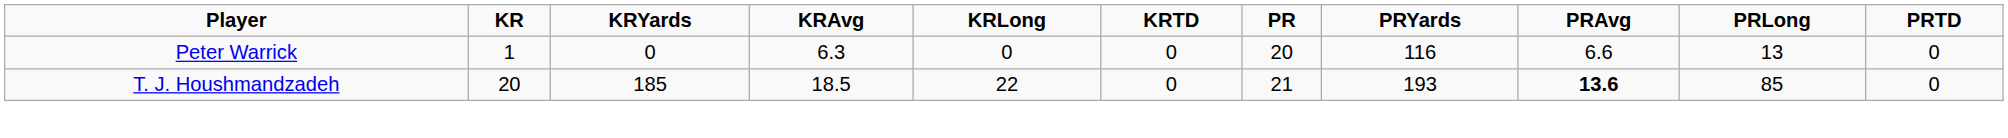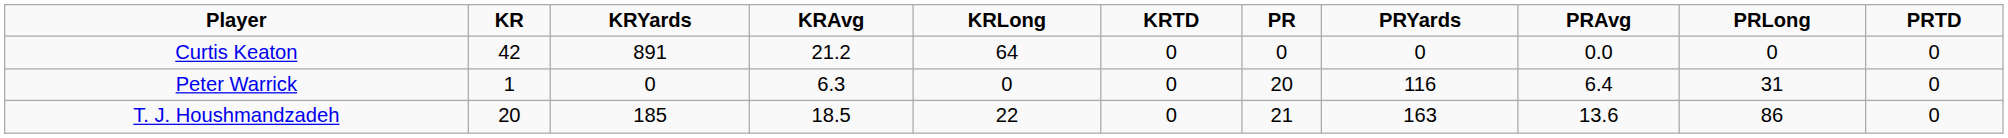+ row: (236, 52)
(1599, 52) 6.6 -> (1599, 84) 6.4
(1772, 52) 13 -> (1772, 84) 31
(1420, 84) 193 -> (1420, 116) 163
(1599, 84) bold -> (1599, 116) normal
(1772, 84) 85 -> (1772, 116) 86
